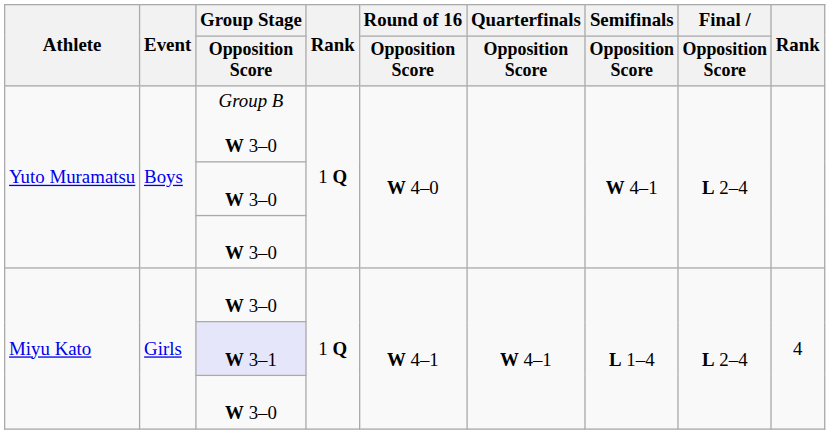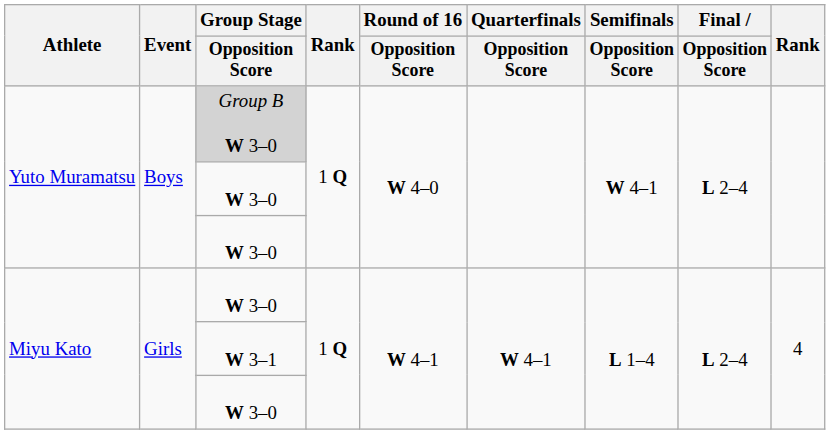(251, 124) no background -> (251, 124) lightgrey background
(251, 360) lavender background -> (251, 360) no background
